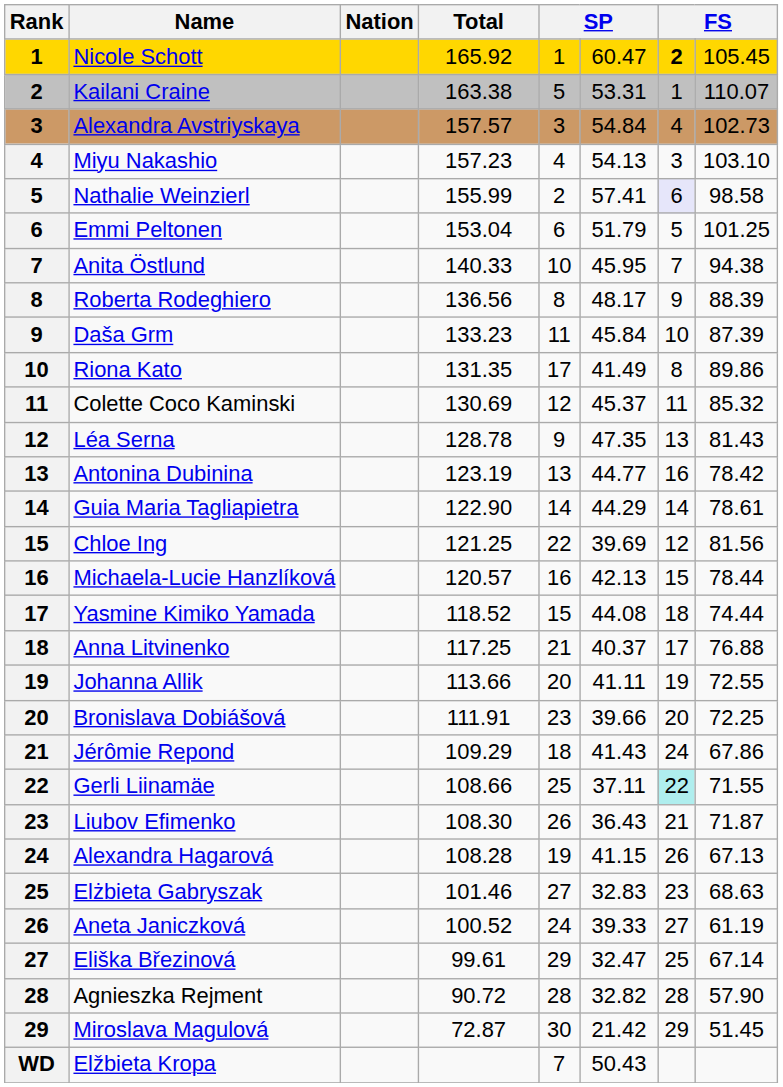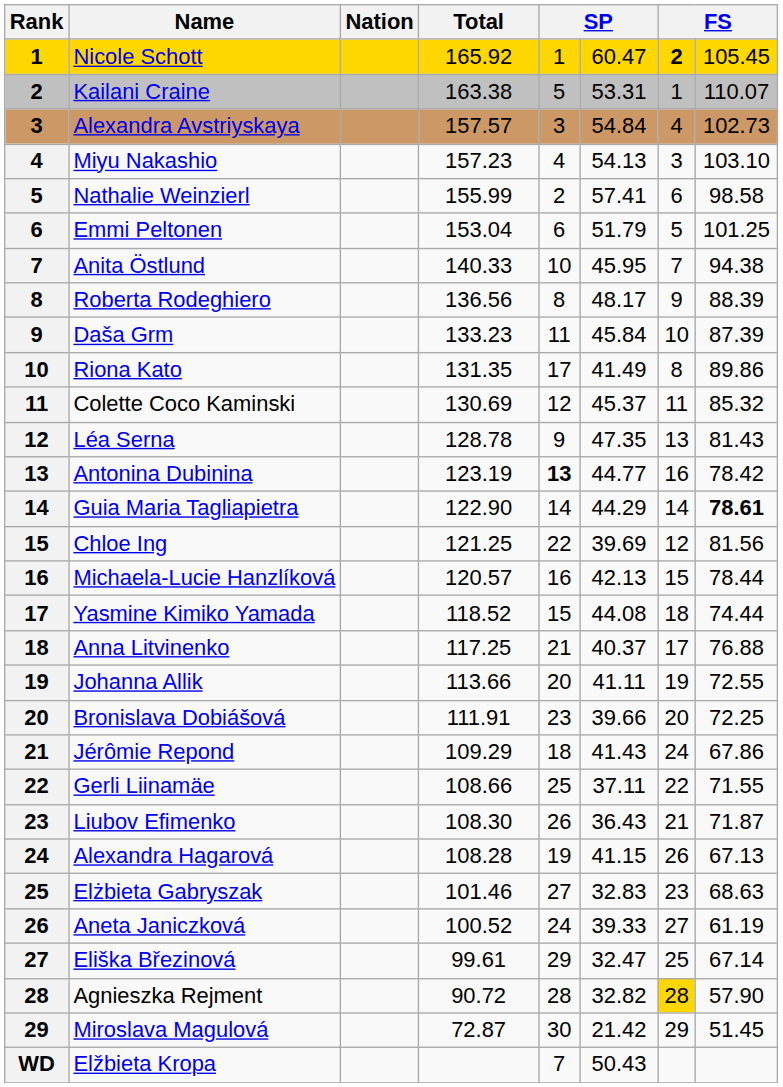(677, 195) lavender background -> (677, 195) no background
(559, 473) normal -> (559, 473) bold
(736, 508) normal -> (736, 508) bold
(677, 786) paleturquoise background -> (677, 786) no background
(677, 995) no background -> (677, 995) gold background
